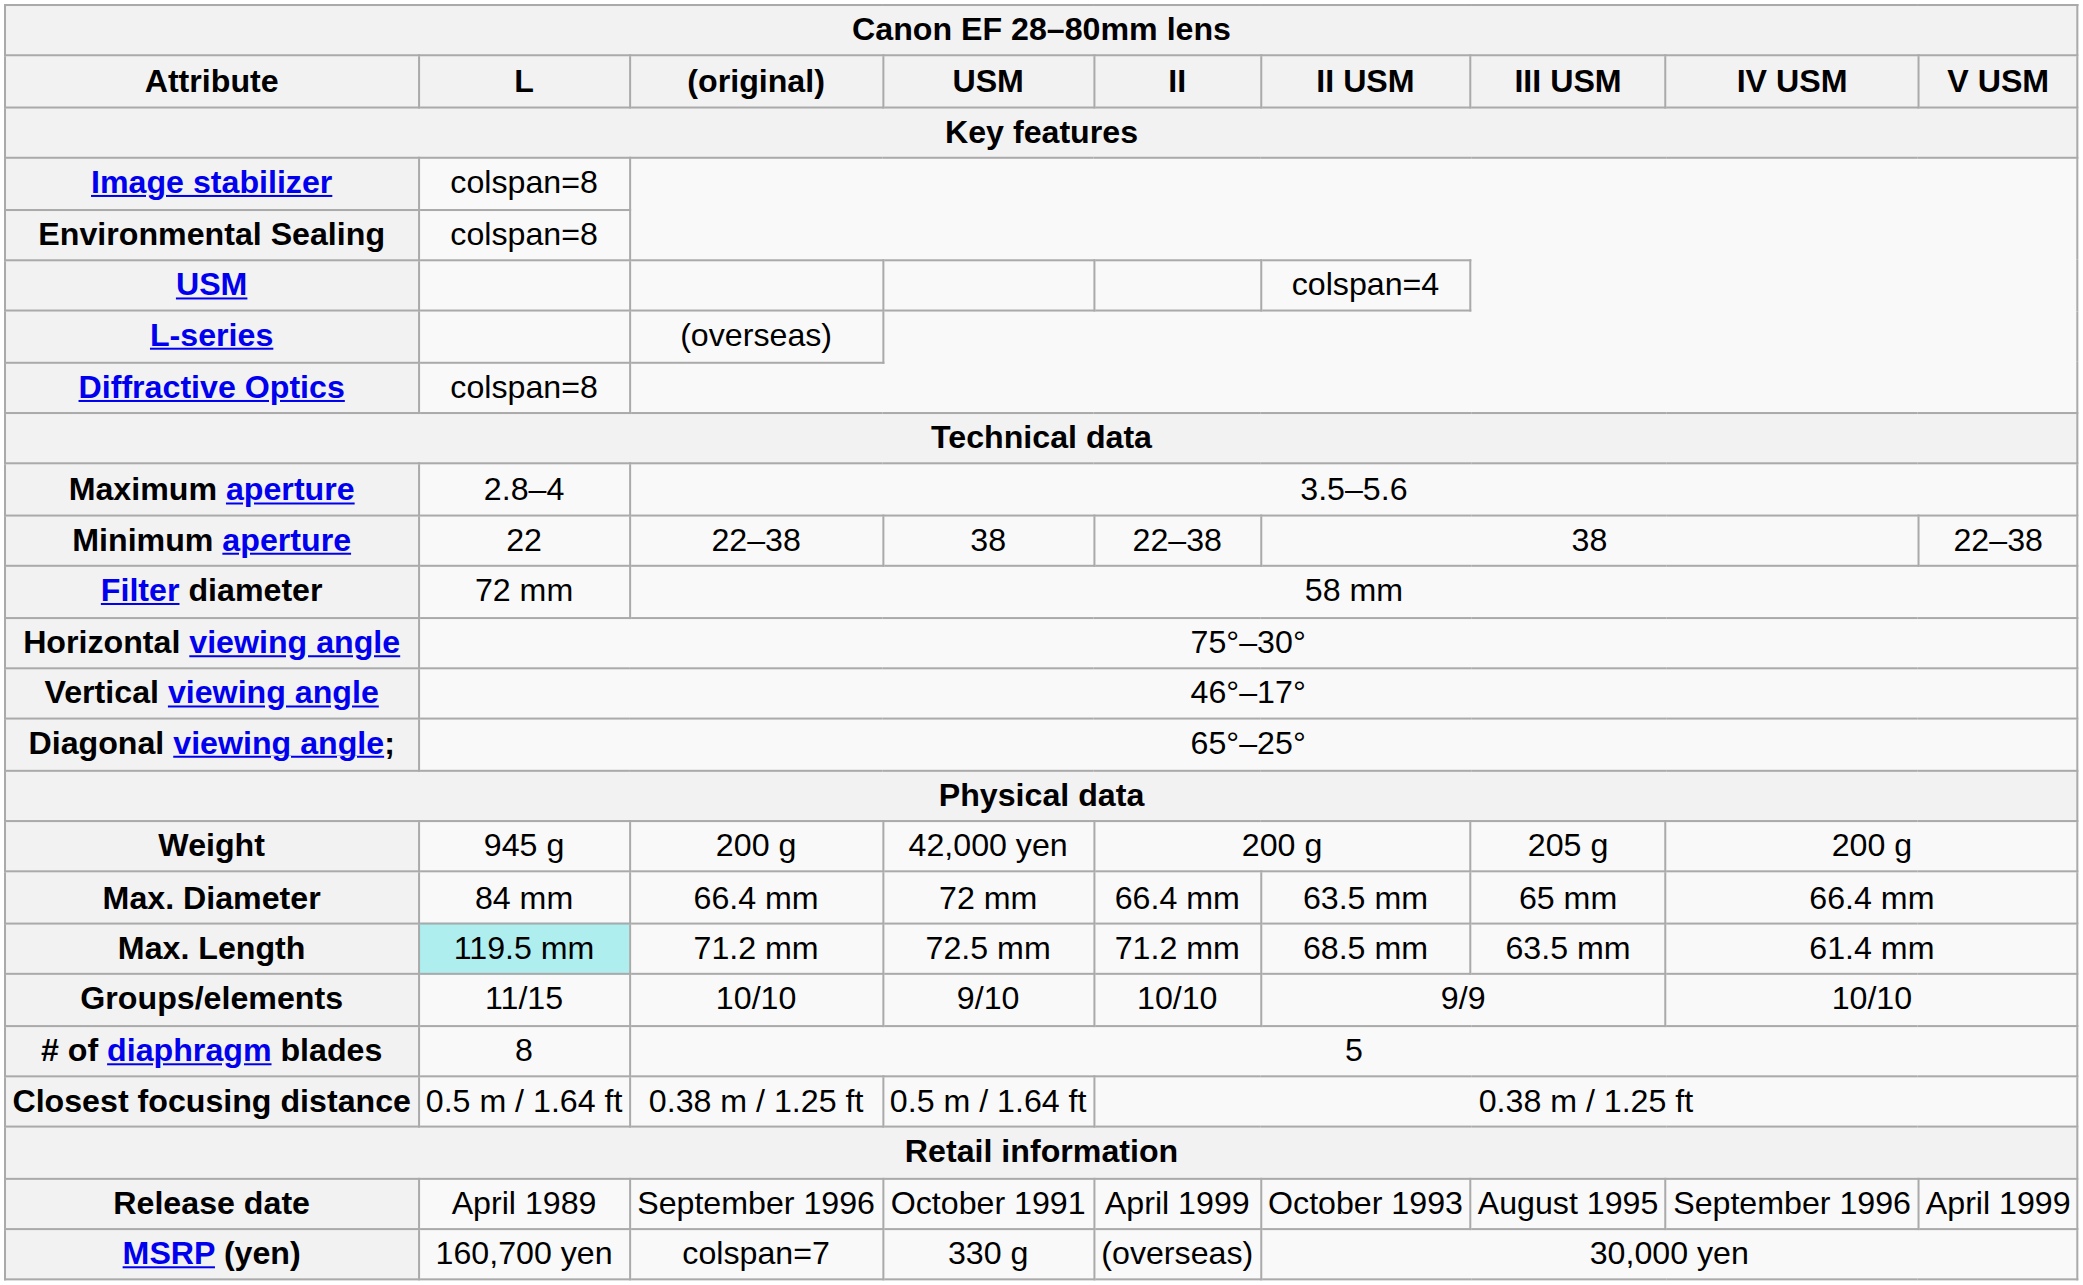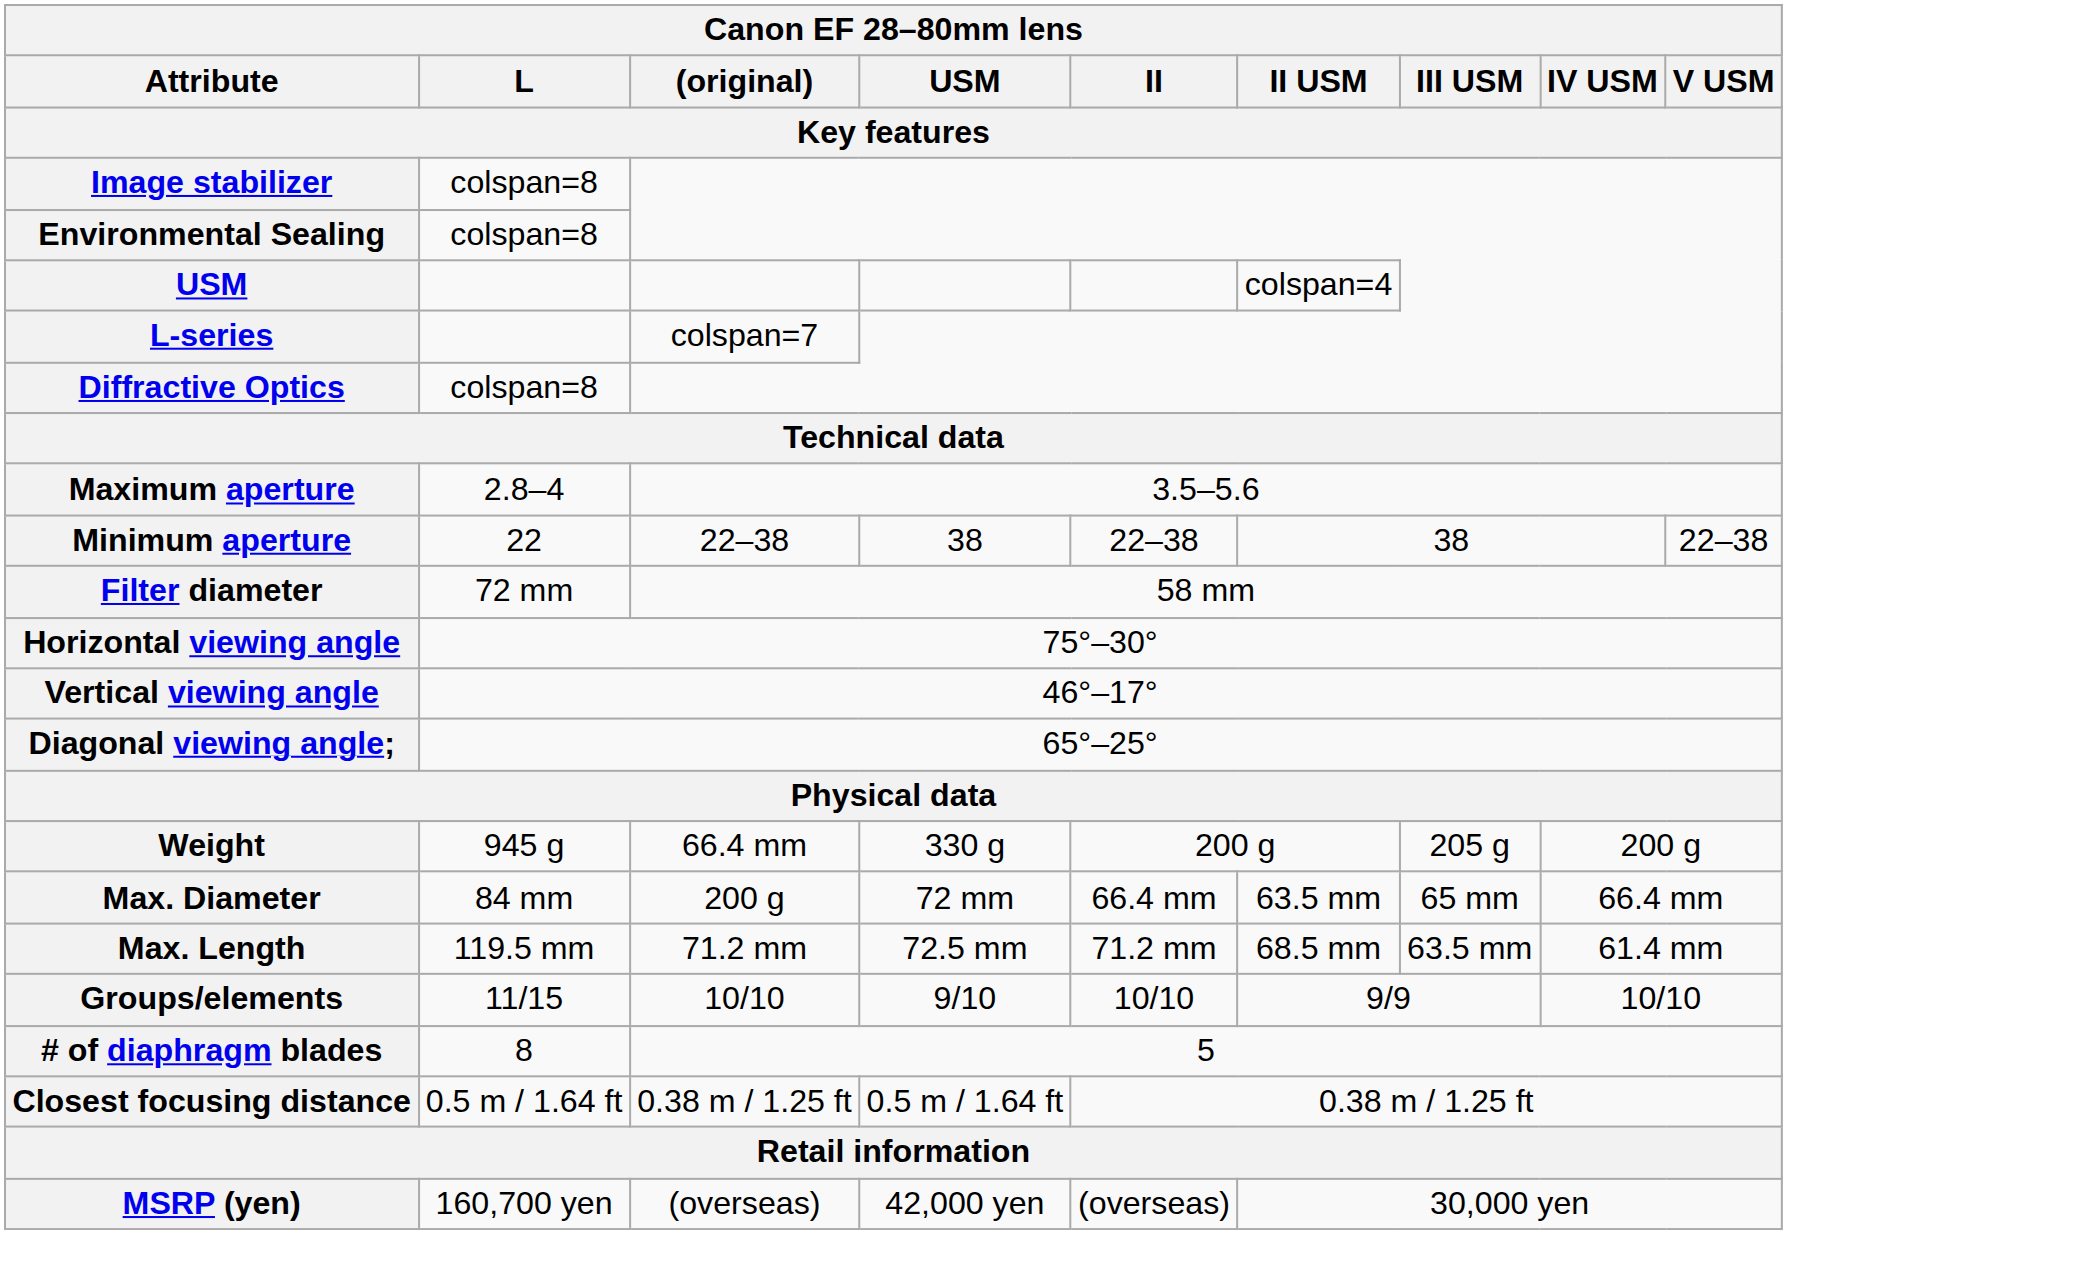(756, 336) (overseas) -> (744, 336) colspan=7
(756, 846) 200 g -> (744, 846) 66.4 mm
(988, 846) 42,000 yen -> (965, 846) 330 g
(756, 897) 66.4 mm -> (744, 897) 200 g
(524, 948) paleturquoise background -> (524, 948) no background
- row: (212, 1203)
(756, 1254) colspan=7 -> (744, 1203) (overseas)
(988, 1254) 330 g -> (965, 1203) 42,000 yen
